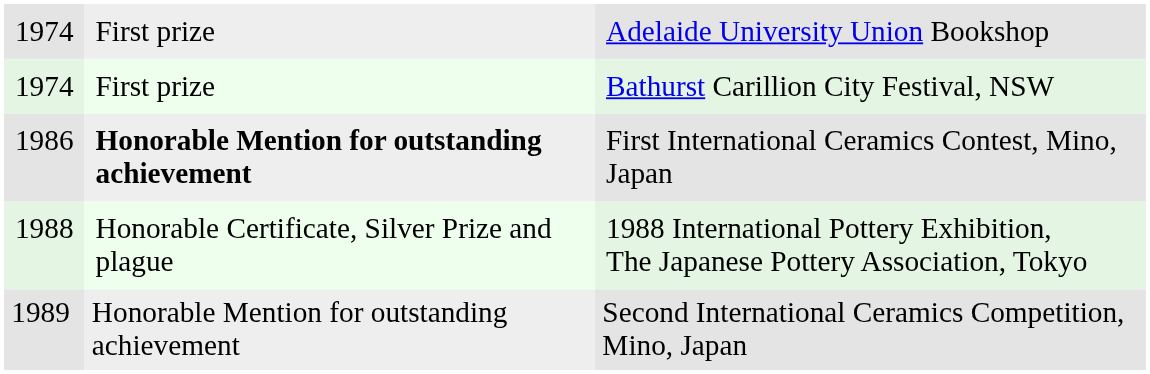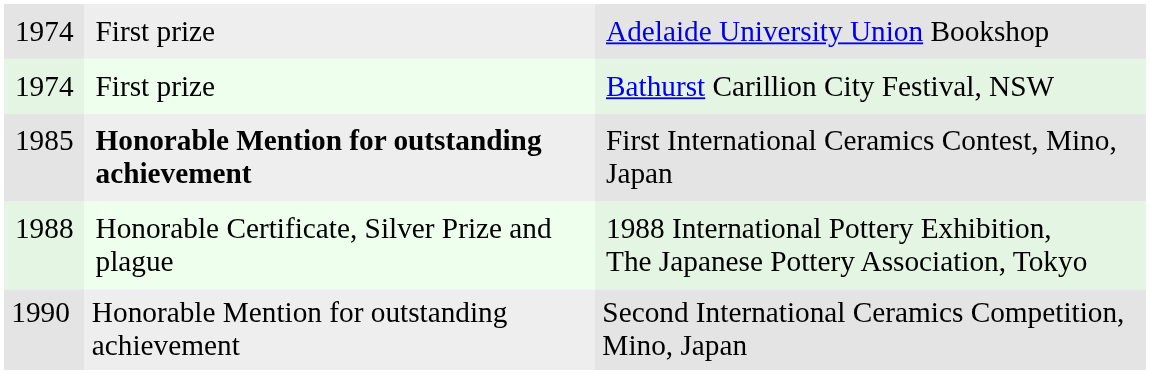(44, 140) 1986 -> (44, 140) 1985
(41, 312) 1989 -> (41, 312) 1990
